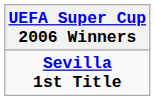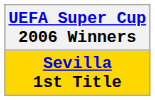(77, 73) no background -> (77, 73) gold background
